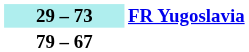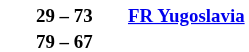(64, 15) paleturquoise background -> (64, 15) no background
